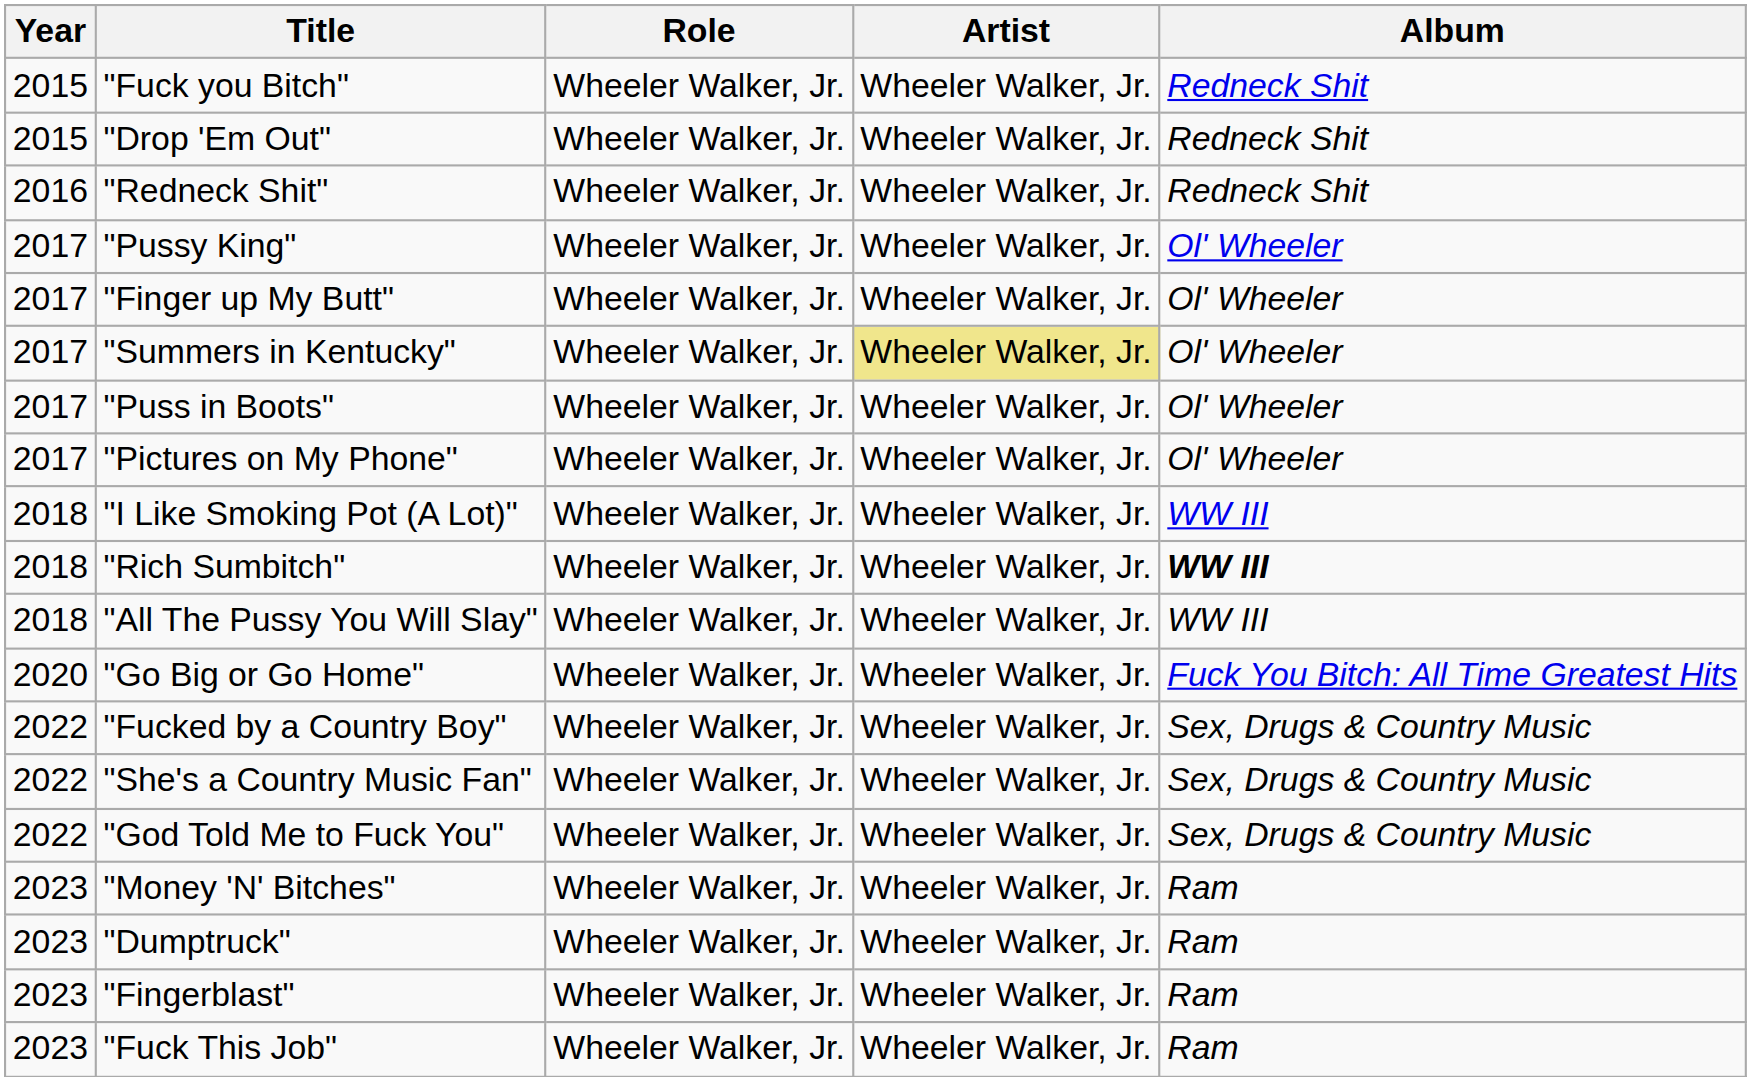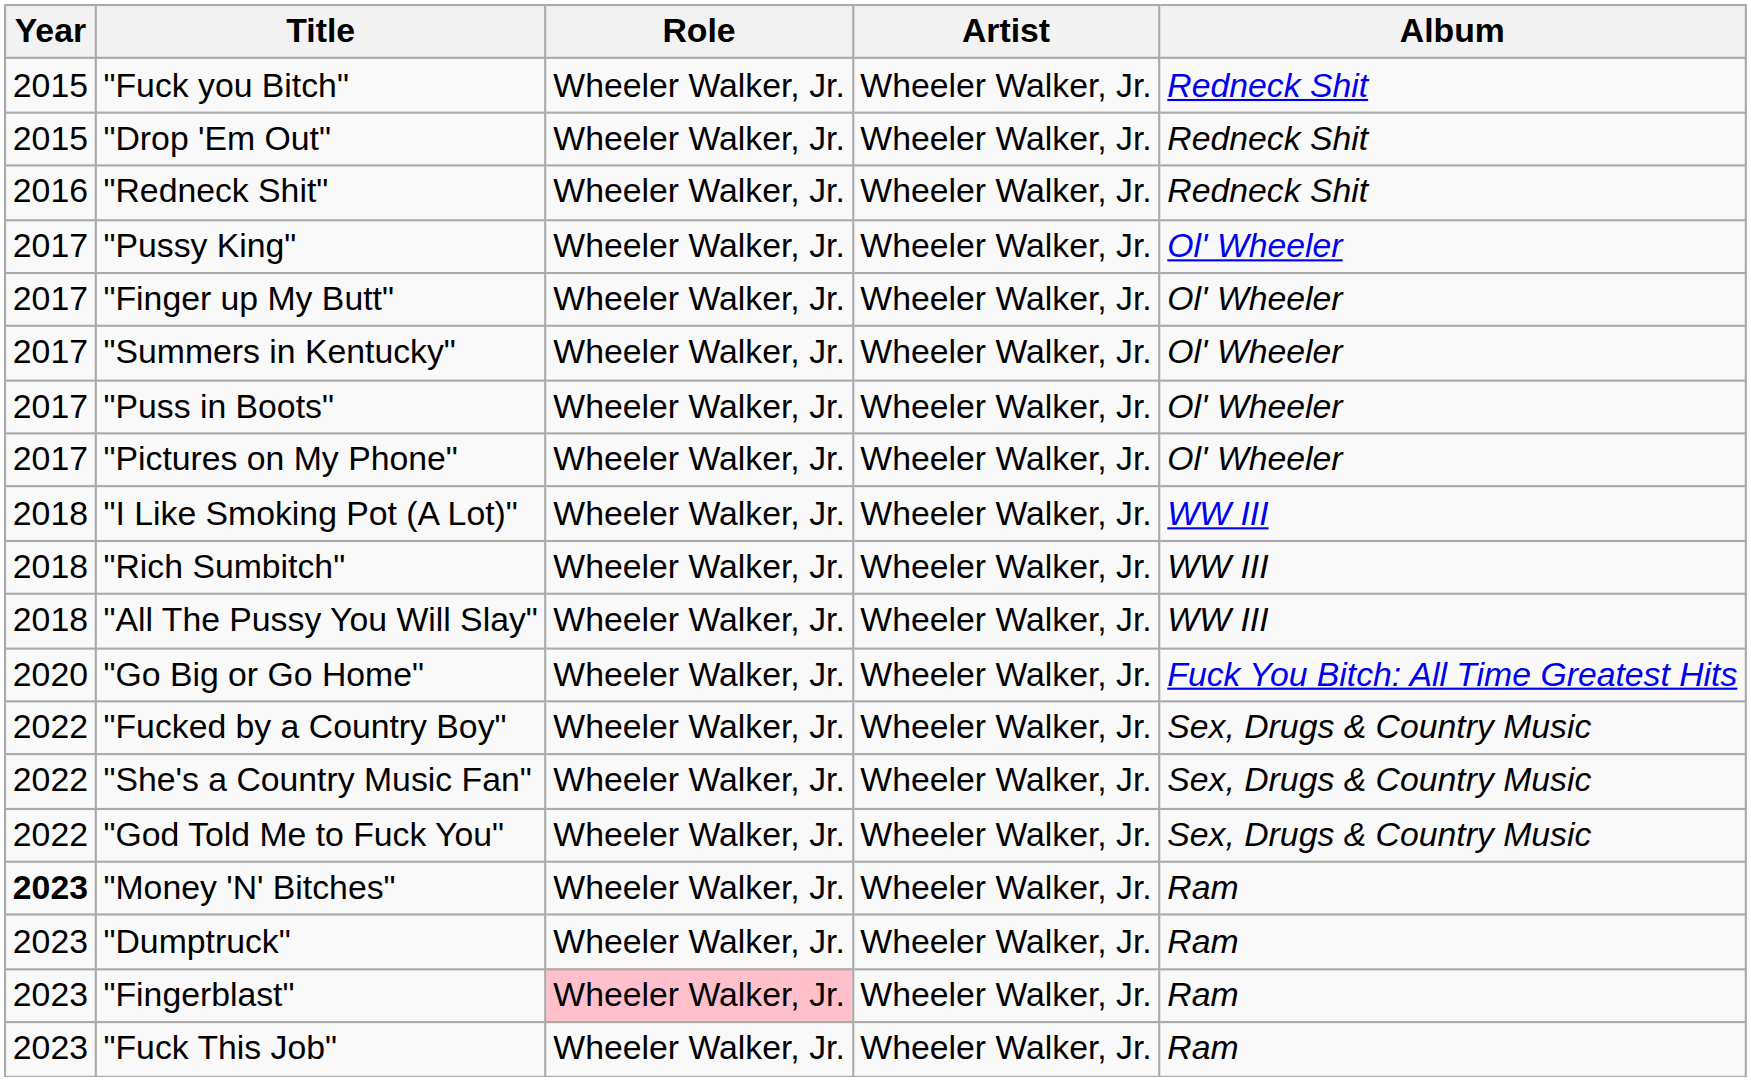(1006, 352) khaki background -> (1006, 352) no background
(1218, 566) bold -> (1218, 566) normal
(50, 887) normal -> (50, 887) bold
(699, 995) no background -> (699, 995) pink background
